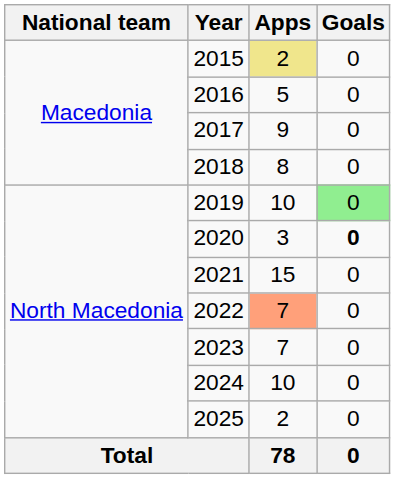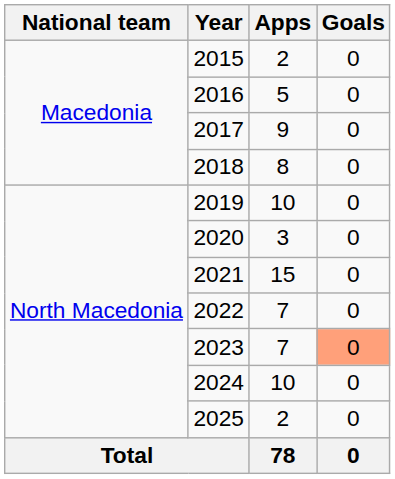(283, 58) khaki background -> (283, 58) no background
(353, 202) lightgreen background -> (353, 202) no background
(353, 238) bold -> (353, 238) normal
(283, 310) lightsalmon background -> (283, 310) no background
(353, 346) no background -> (353, 346) lightsalmon background
